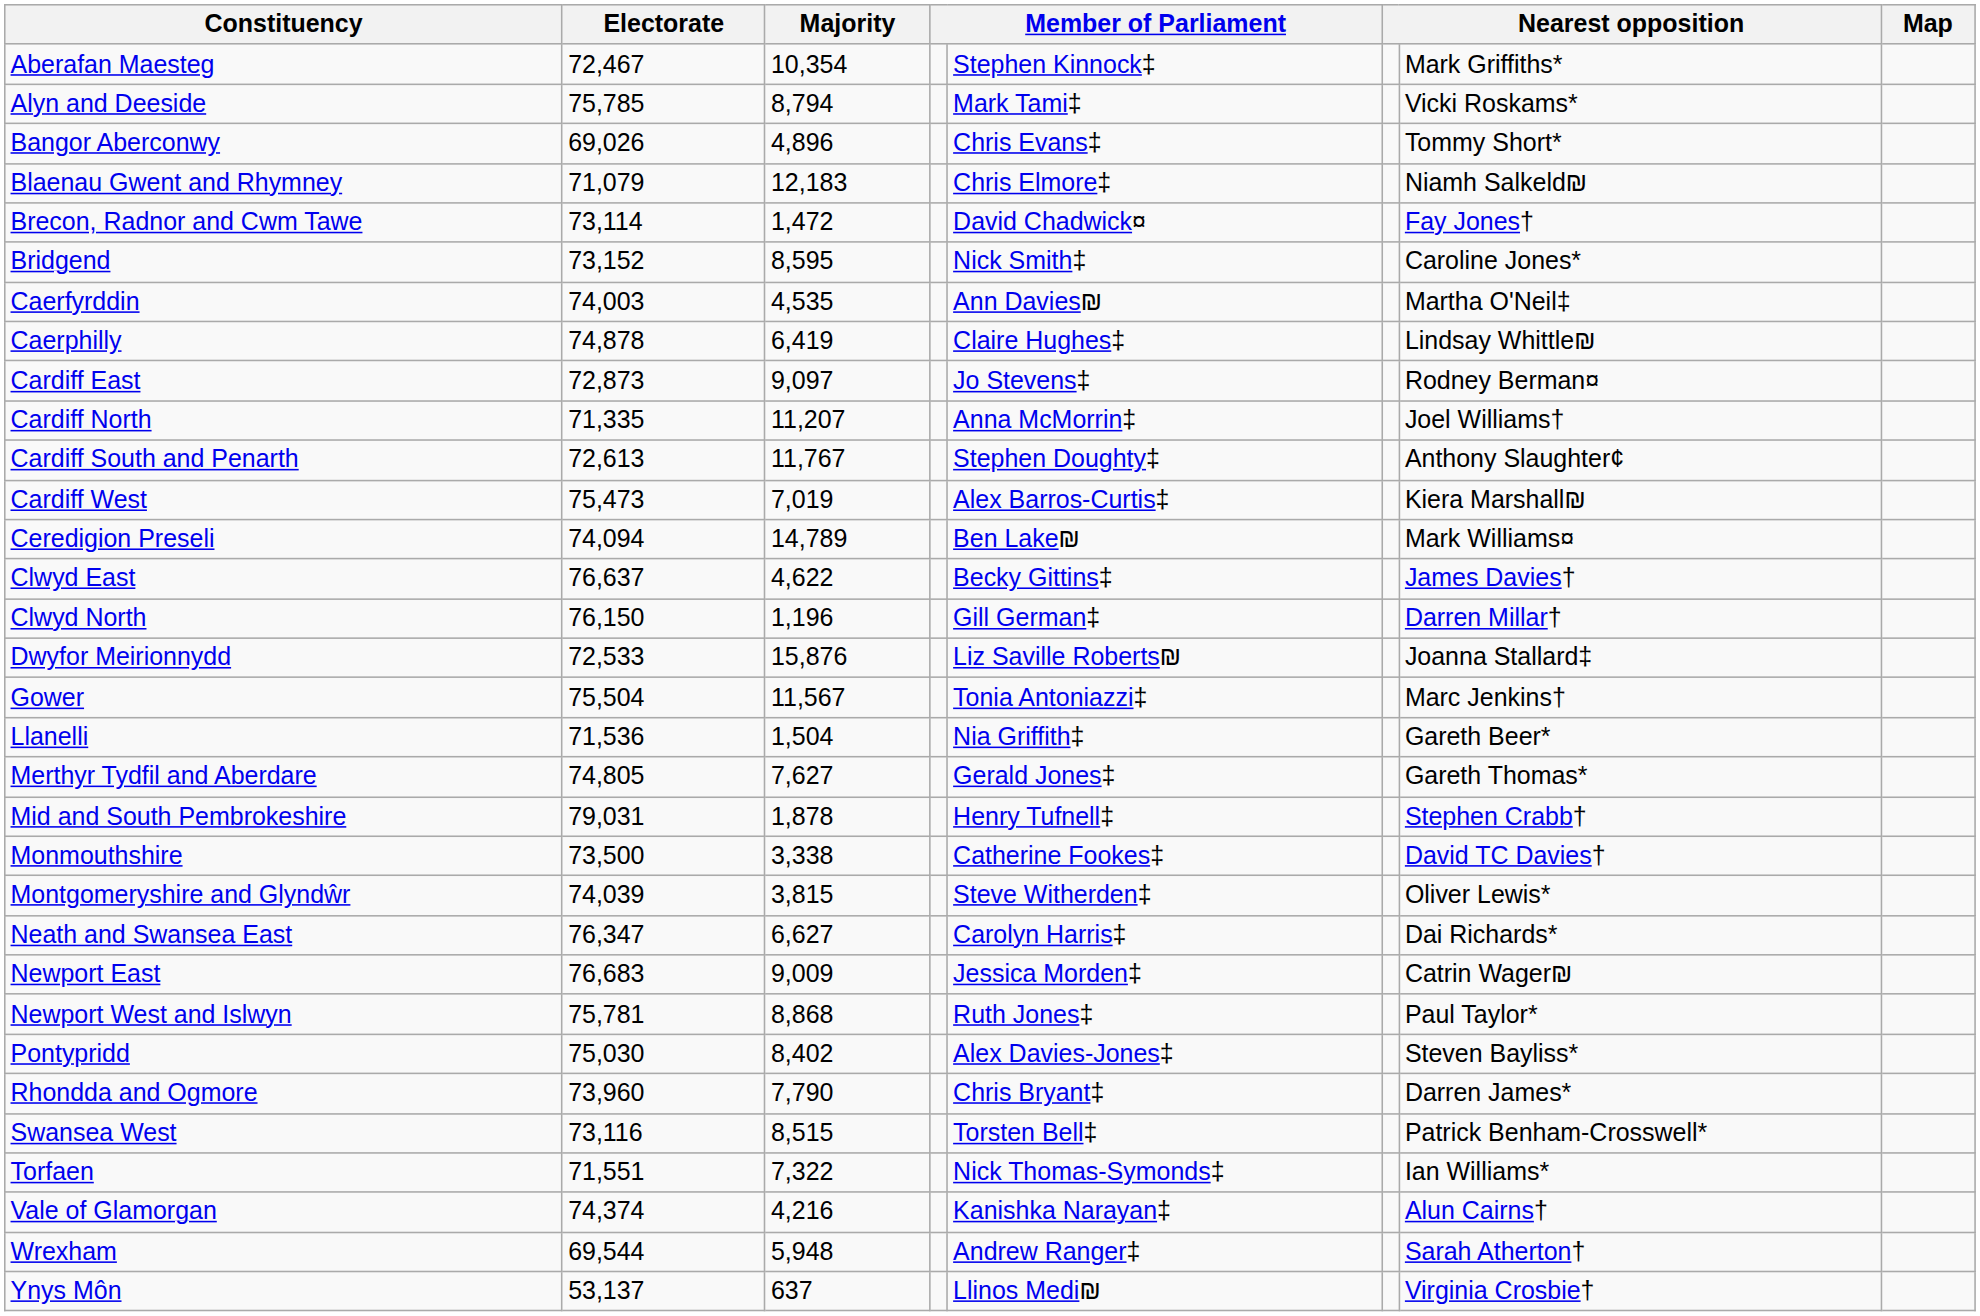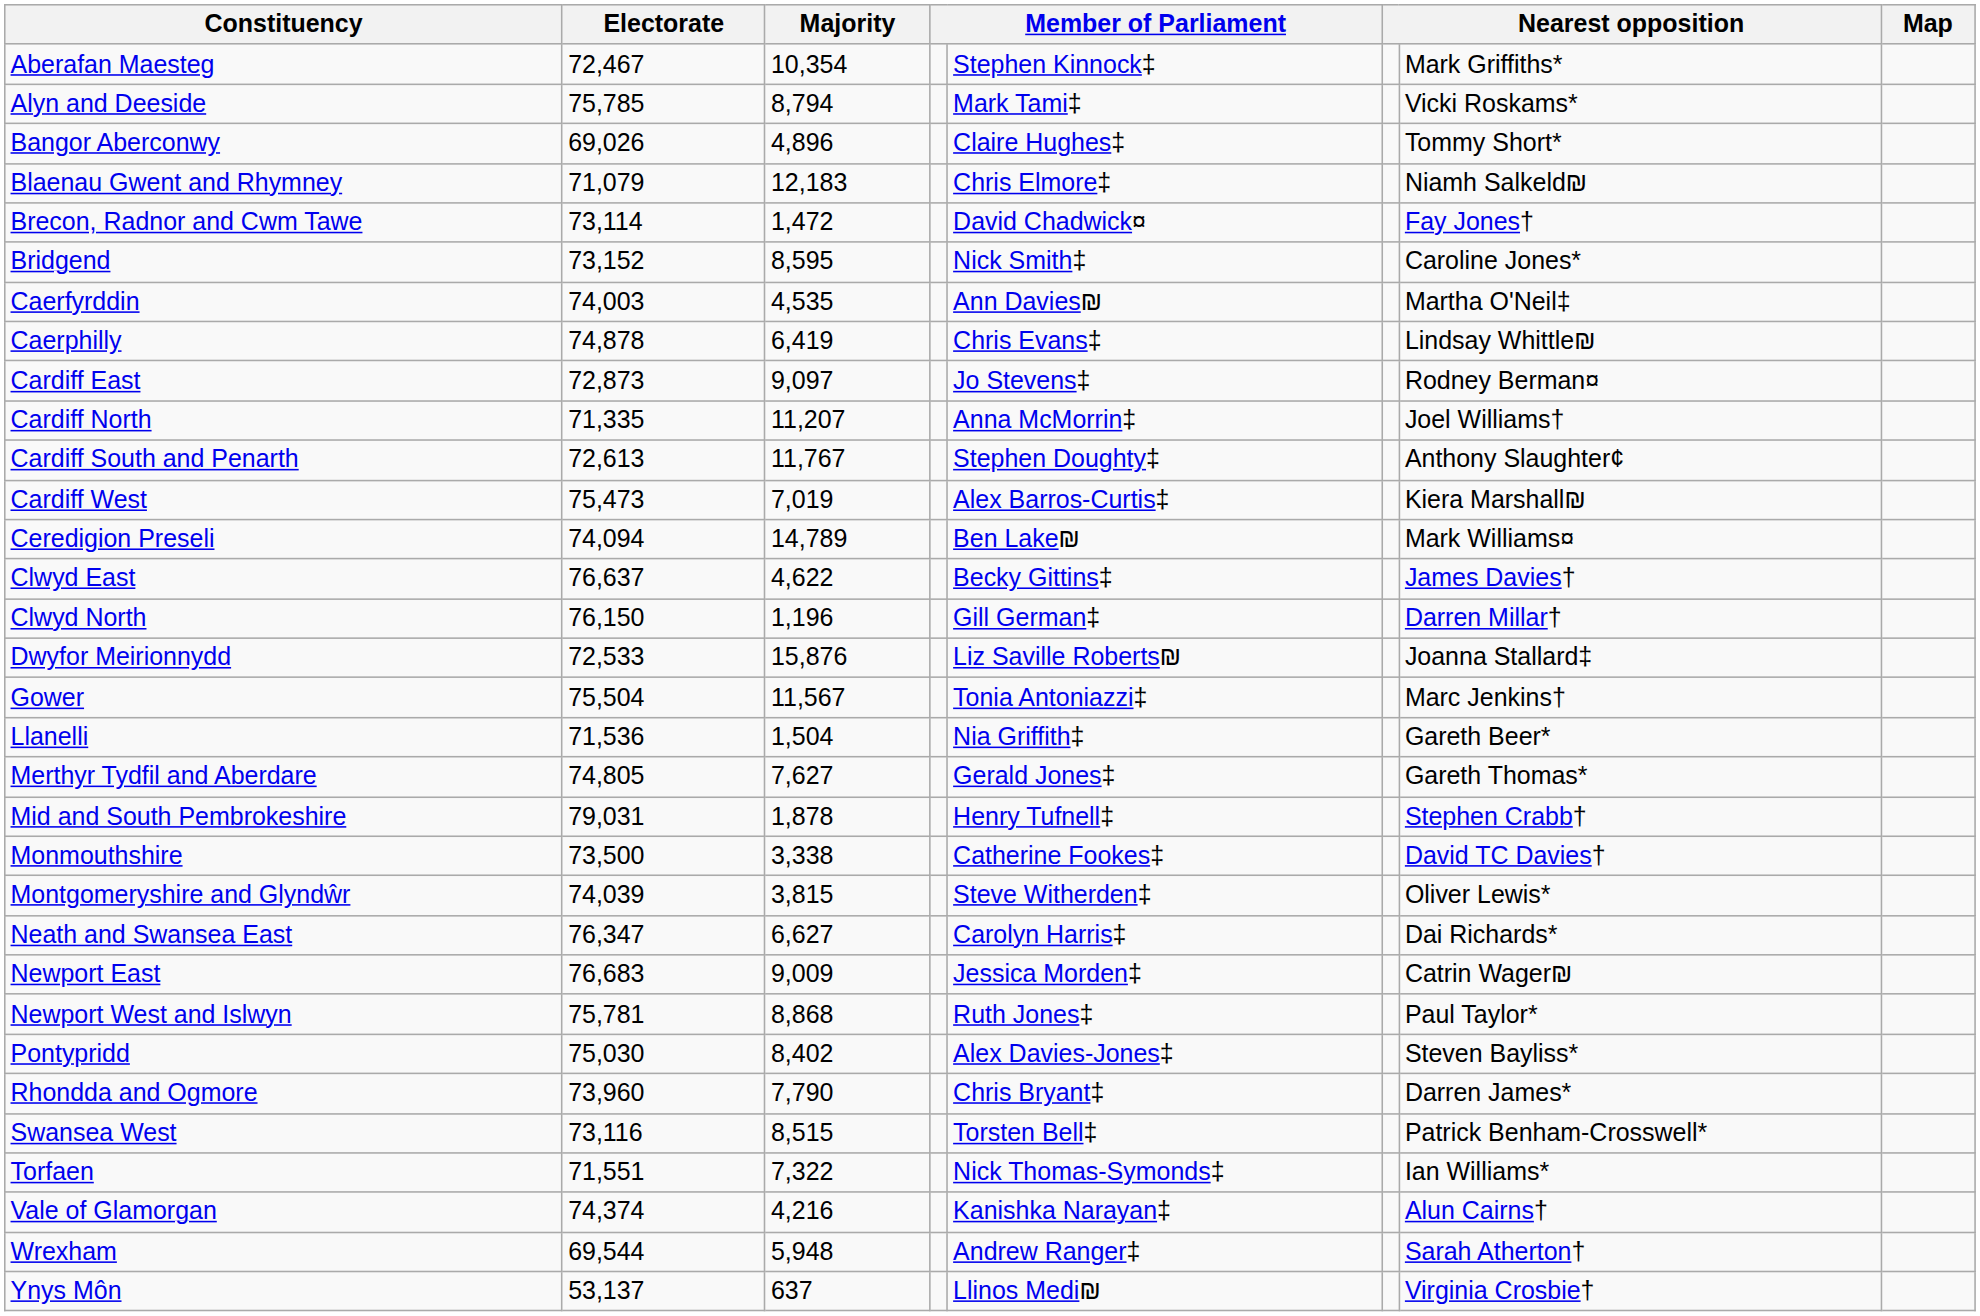(1027, 143) Chris Evans‡ -> (1039, 143) Claire Hughes‡
(1039, 340) Claire Hughes‡ -> (1027, 340) Chris Evans‡
